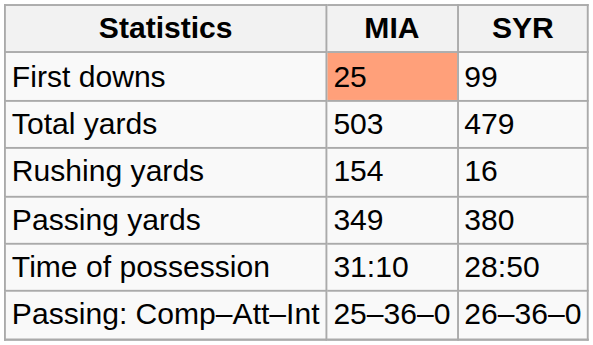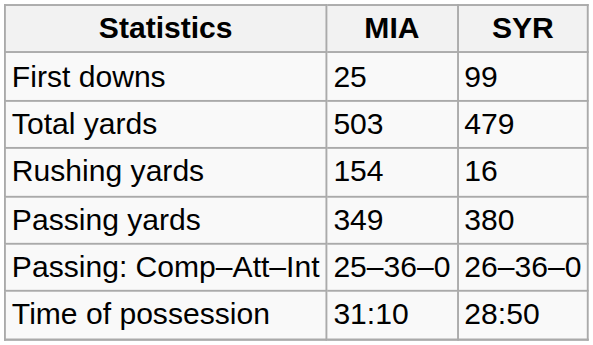(350, 76) lightsalmon background -> (350, 76) no background
rows swapped: (166, 314) <-> (141, 266)
